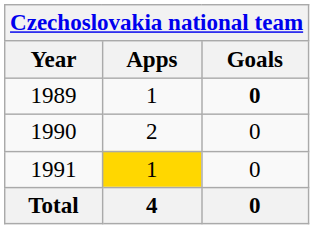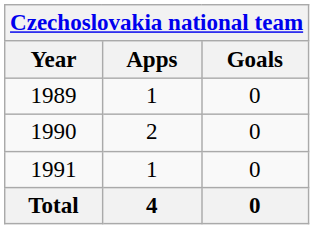(255, 95) bold -> (255, 95) normal
(152, 168) gold background -> (152, 168) no background
